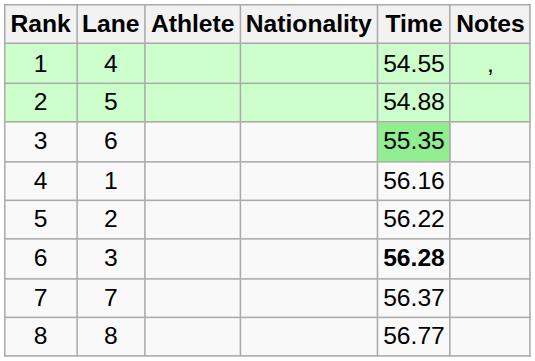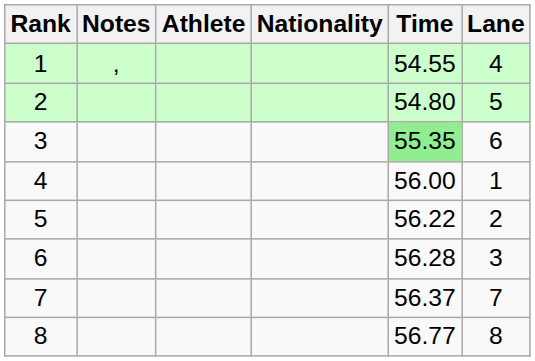columns swapped: (111, 24) <-> (490, 24)
(414, 102) 54.88 -> (425, 102) 54.80
(414, 180) 56.16 -> (425, 180) 56.00
(414, 258) bold -> (425, 258) normal
